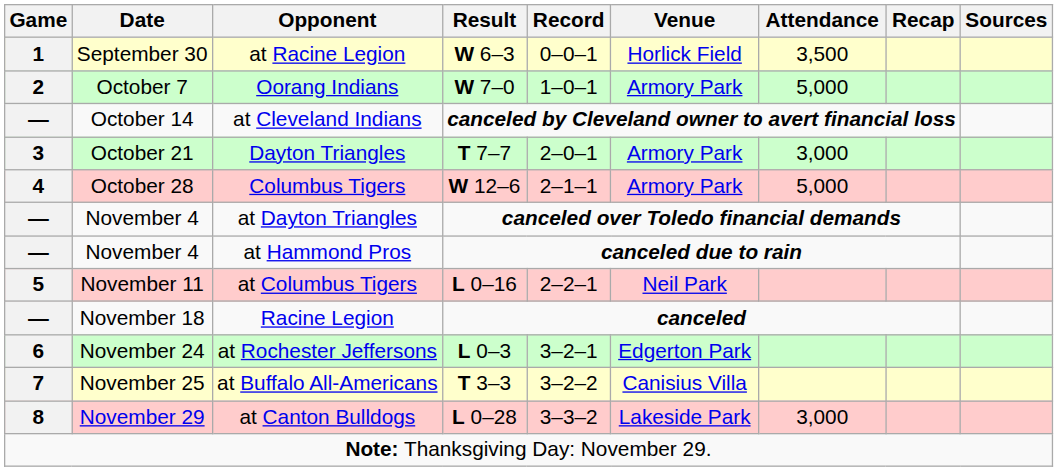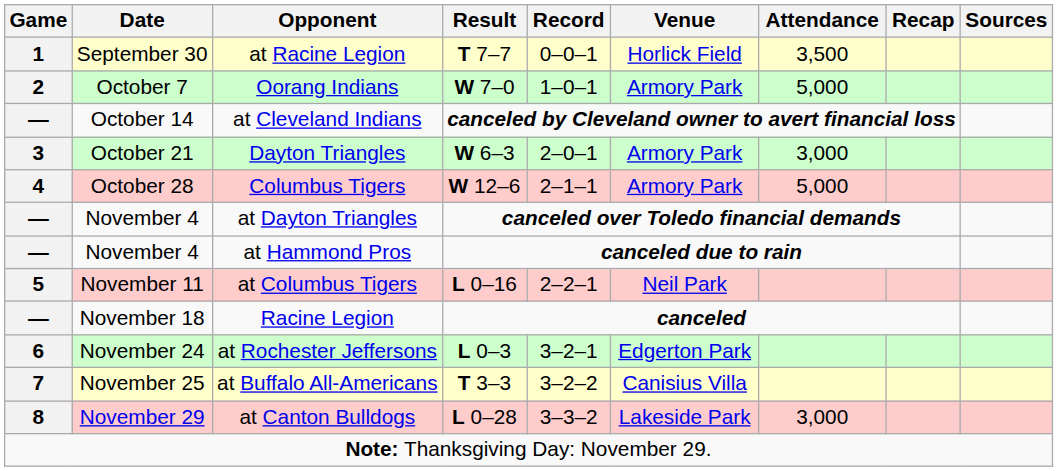(484, 53) W 6–3 -> (484, 53) T 7–7
(484, 152) T 7–7 -> (484, 152) W 6–3
